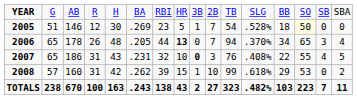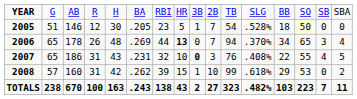(140, 27) .269 -> (140, 27) .205
(140, 42) .205 -> (140, 42) .269
